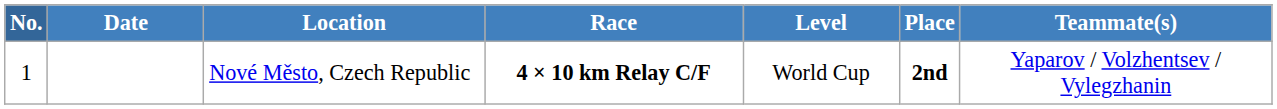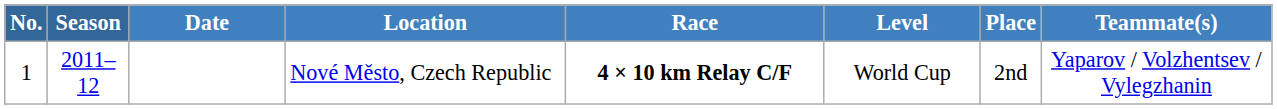+ column: (88, 22)
(930, 72) bold -> (1011, 72) normal
